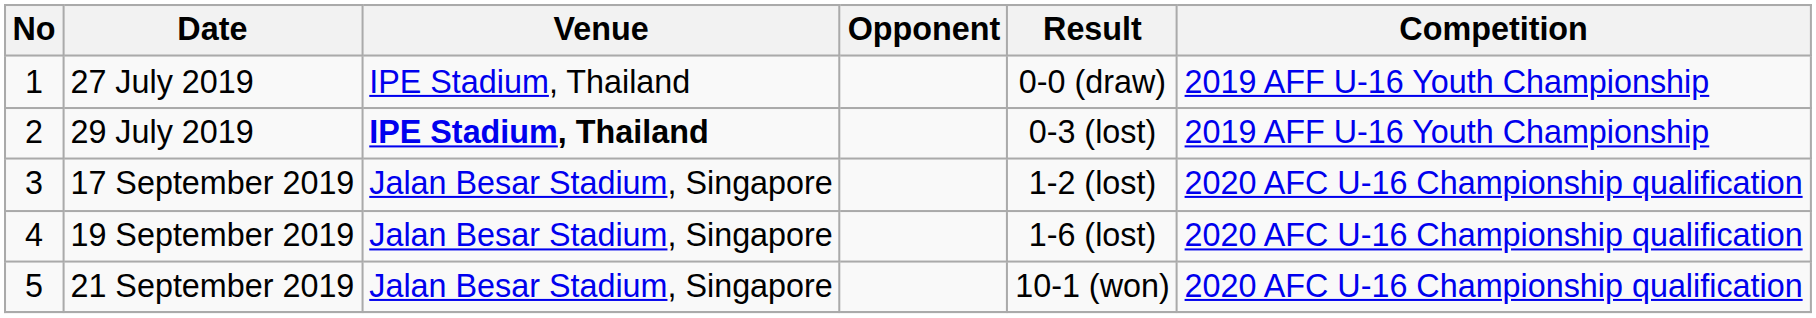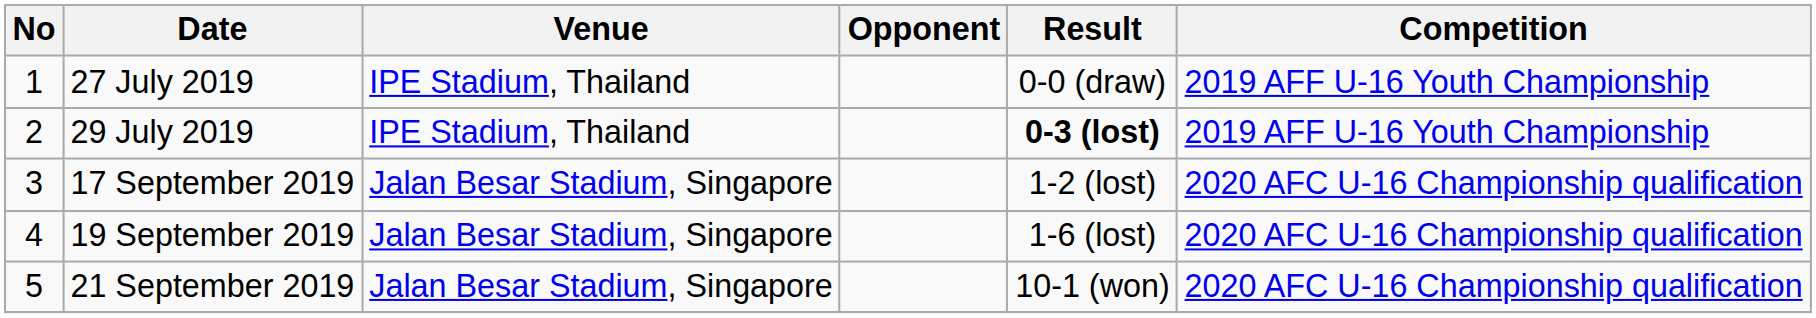(539, 132) bold -> (530, 132) normal
(1092, 132) normal -> (1092, 132) bold
